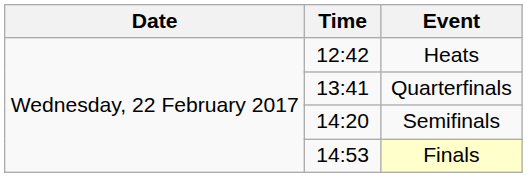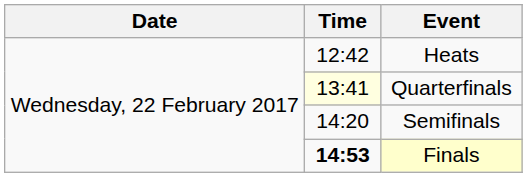(343, 88) no background -> (343, 88) lightyellow background
(343, 155) normal -> (343, 155) bold
